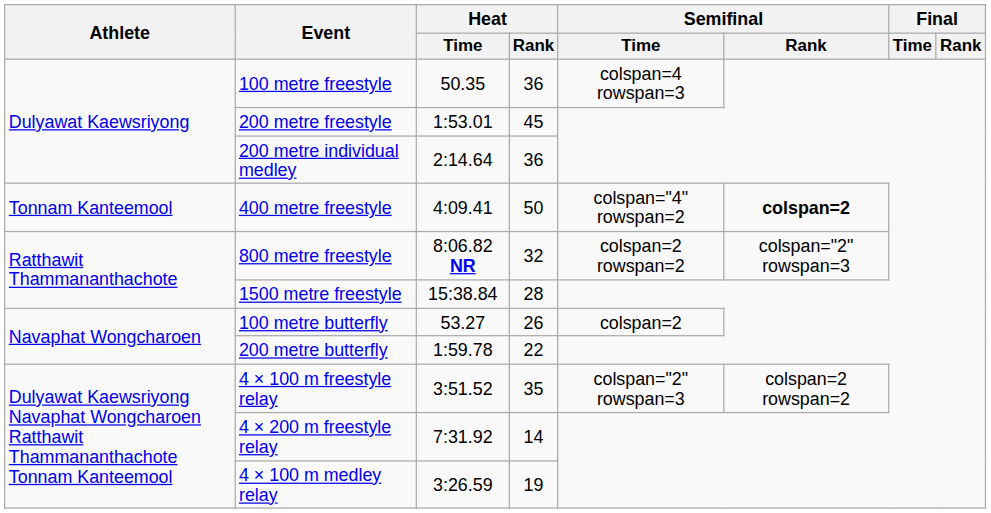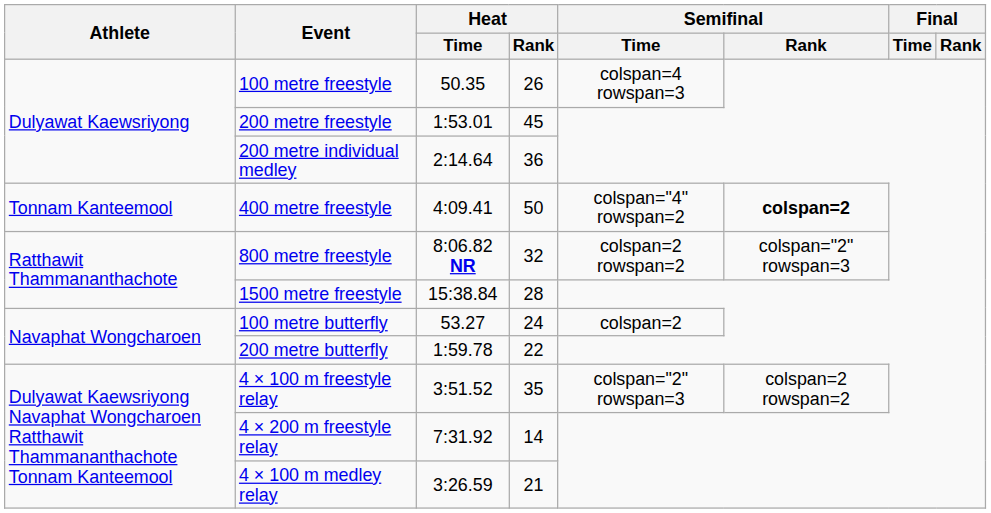(533, 84) 36 -> (533, 84) 26
(533, 323) 26 -> (533, 323) 24
(533, 485) 19 -> (533, 485) 21
